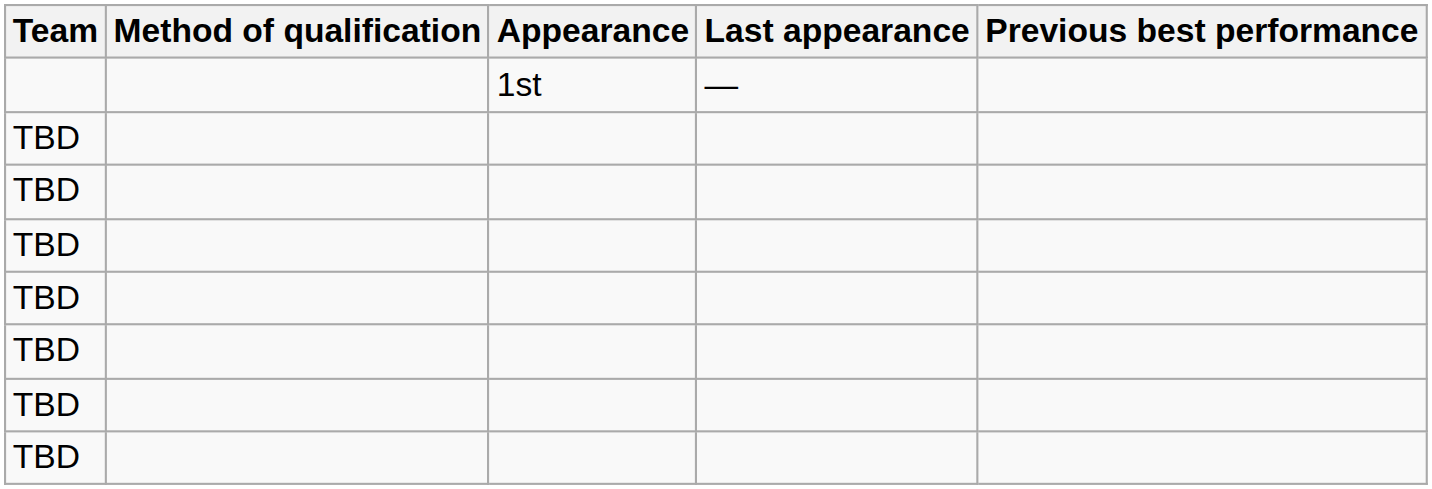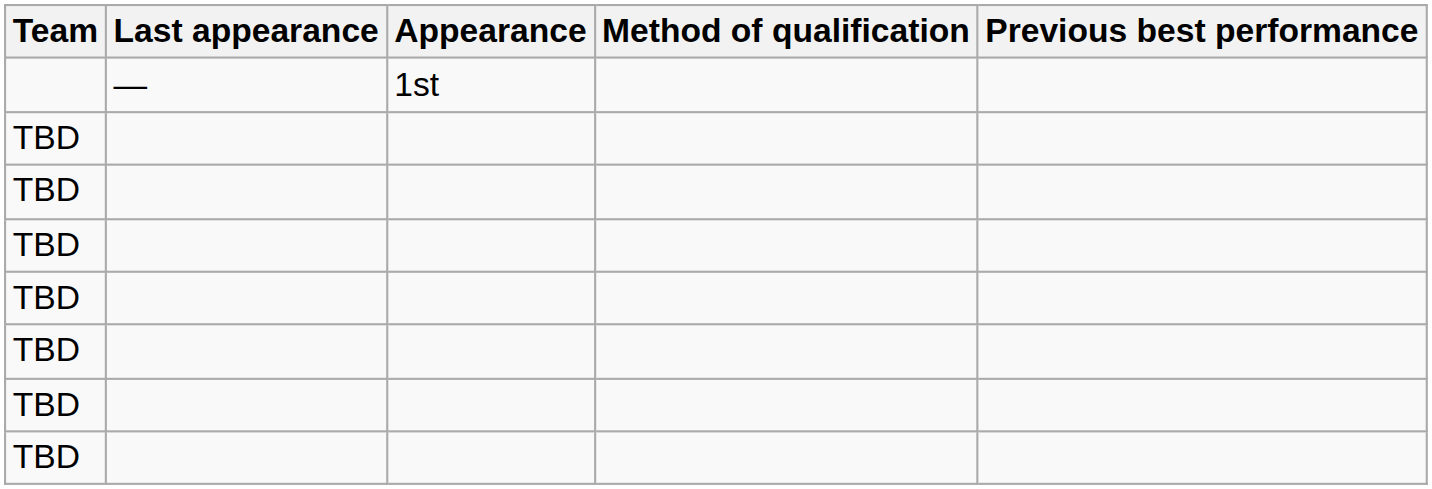columns swapped: (297, 31) <-> (837, 31)
